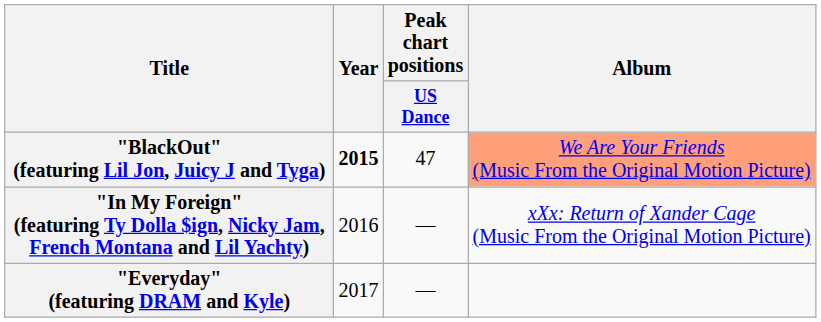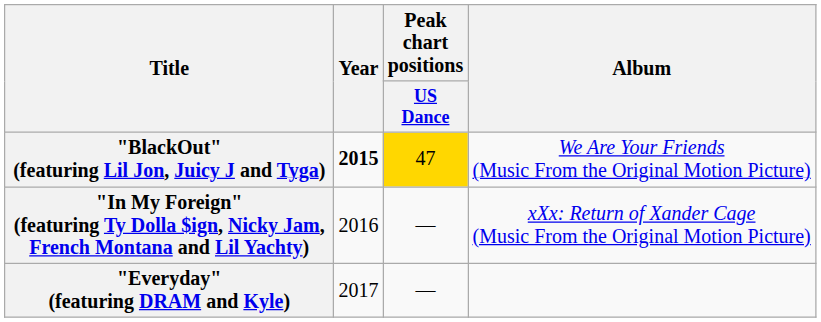(425, 159) no background -> (425, 159) gold background
(642, 159) lightsalmon background -> (642, 159) no background
